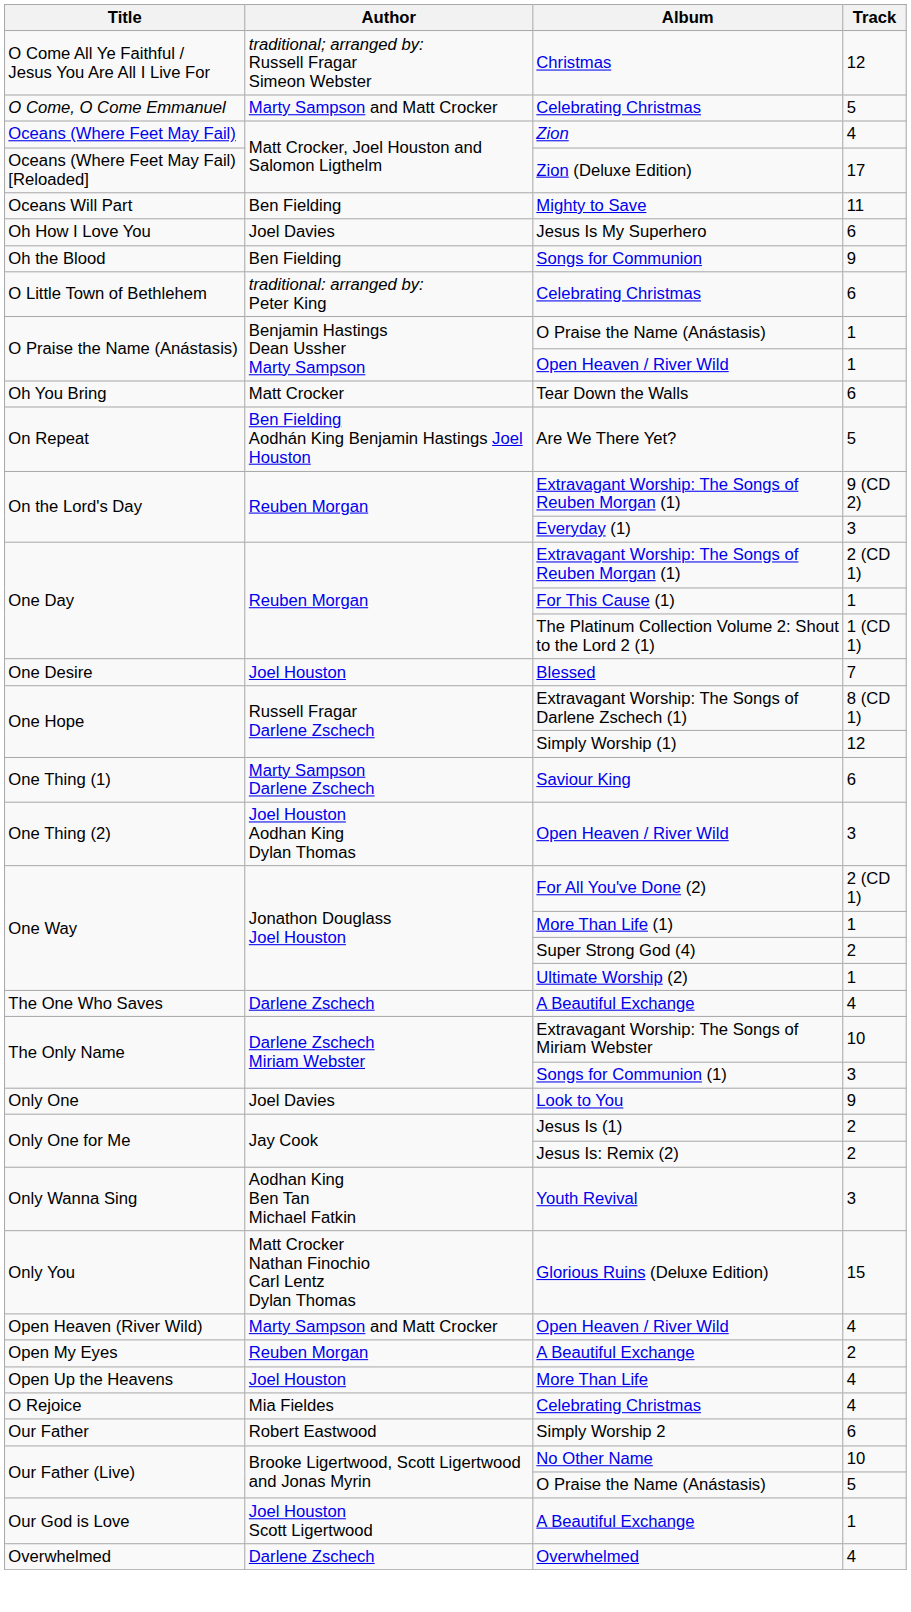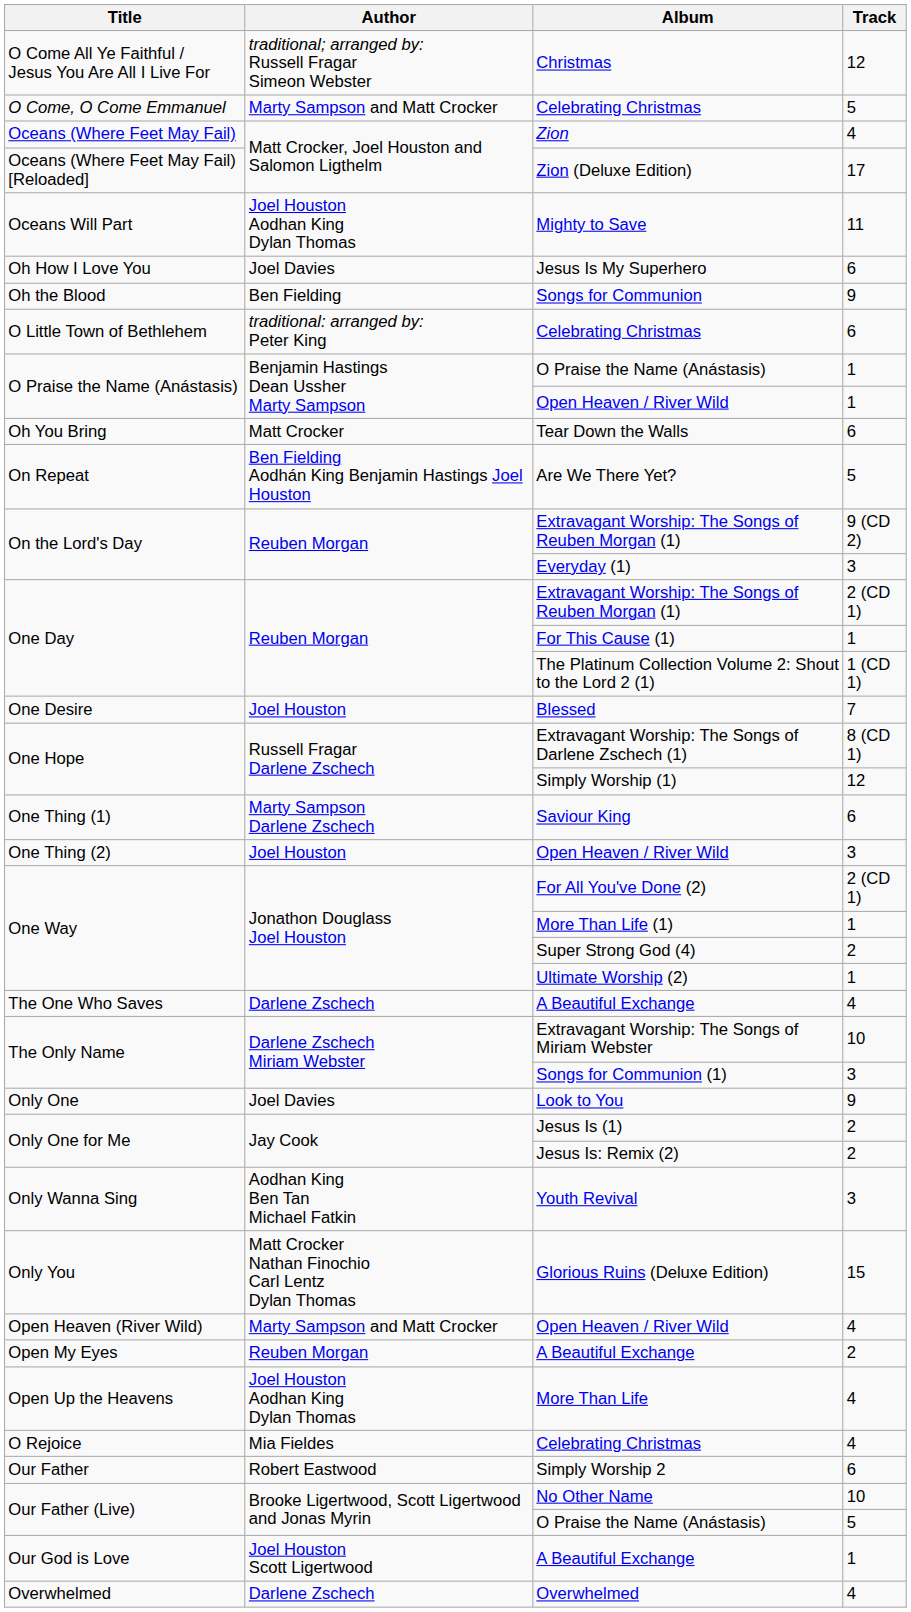(295, 205) Ben Fielding -> (302, 224) Joel Houston Aodhan King Dylan Thomas
(302, 833) Joel Houston Aodhan King Dylan Thomas -> (297, 852) Joel Houston
(297, 1379) Joel Houston -> (302, 1398) Joel Houston Aodhan King Dylan Thomas
